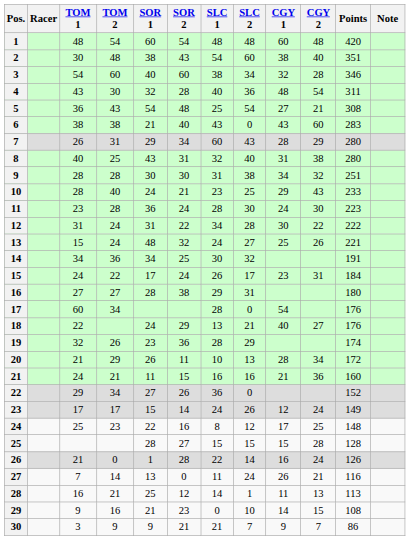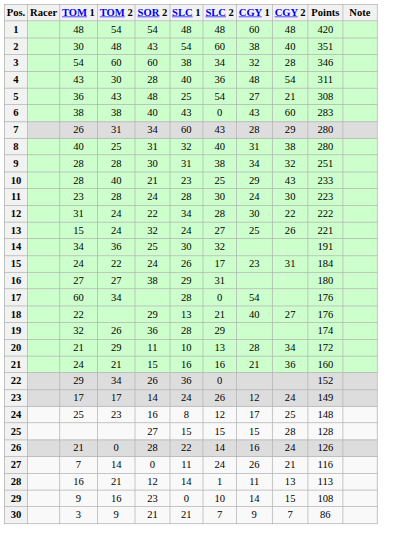- column: (150, 18)
